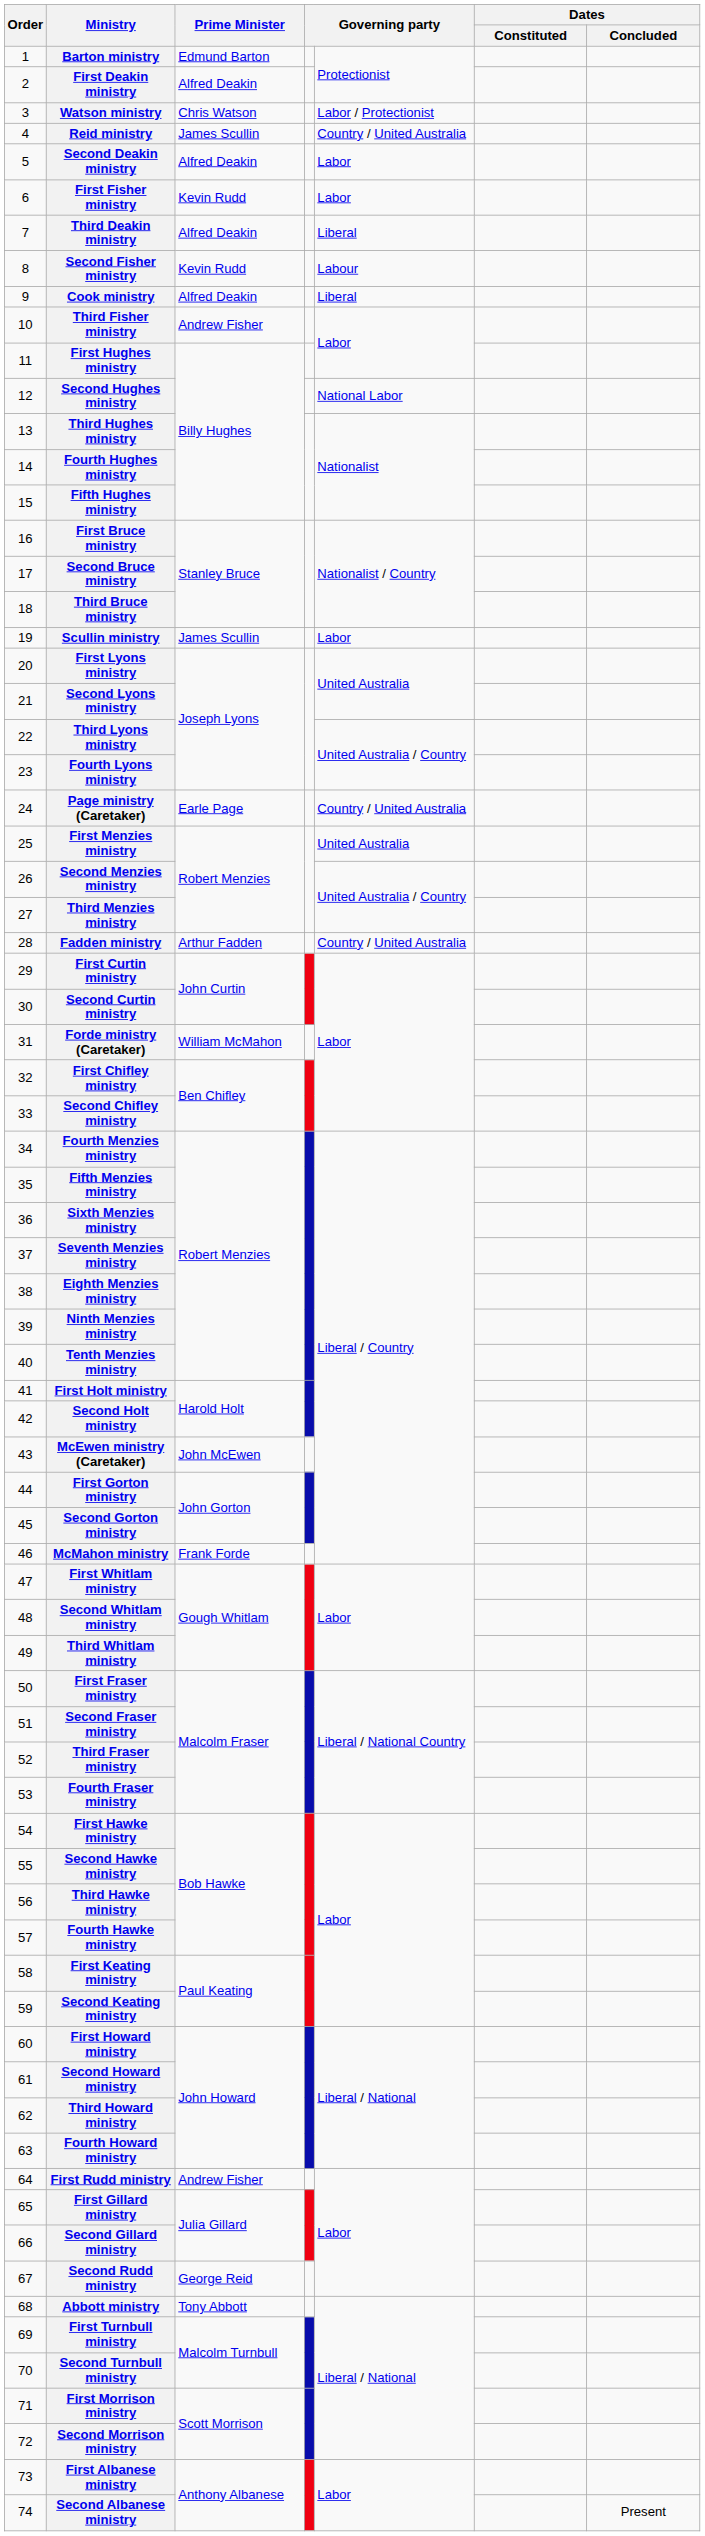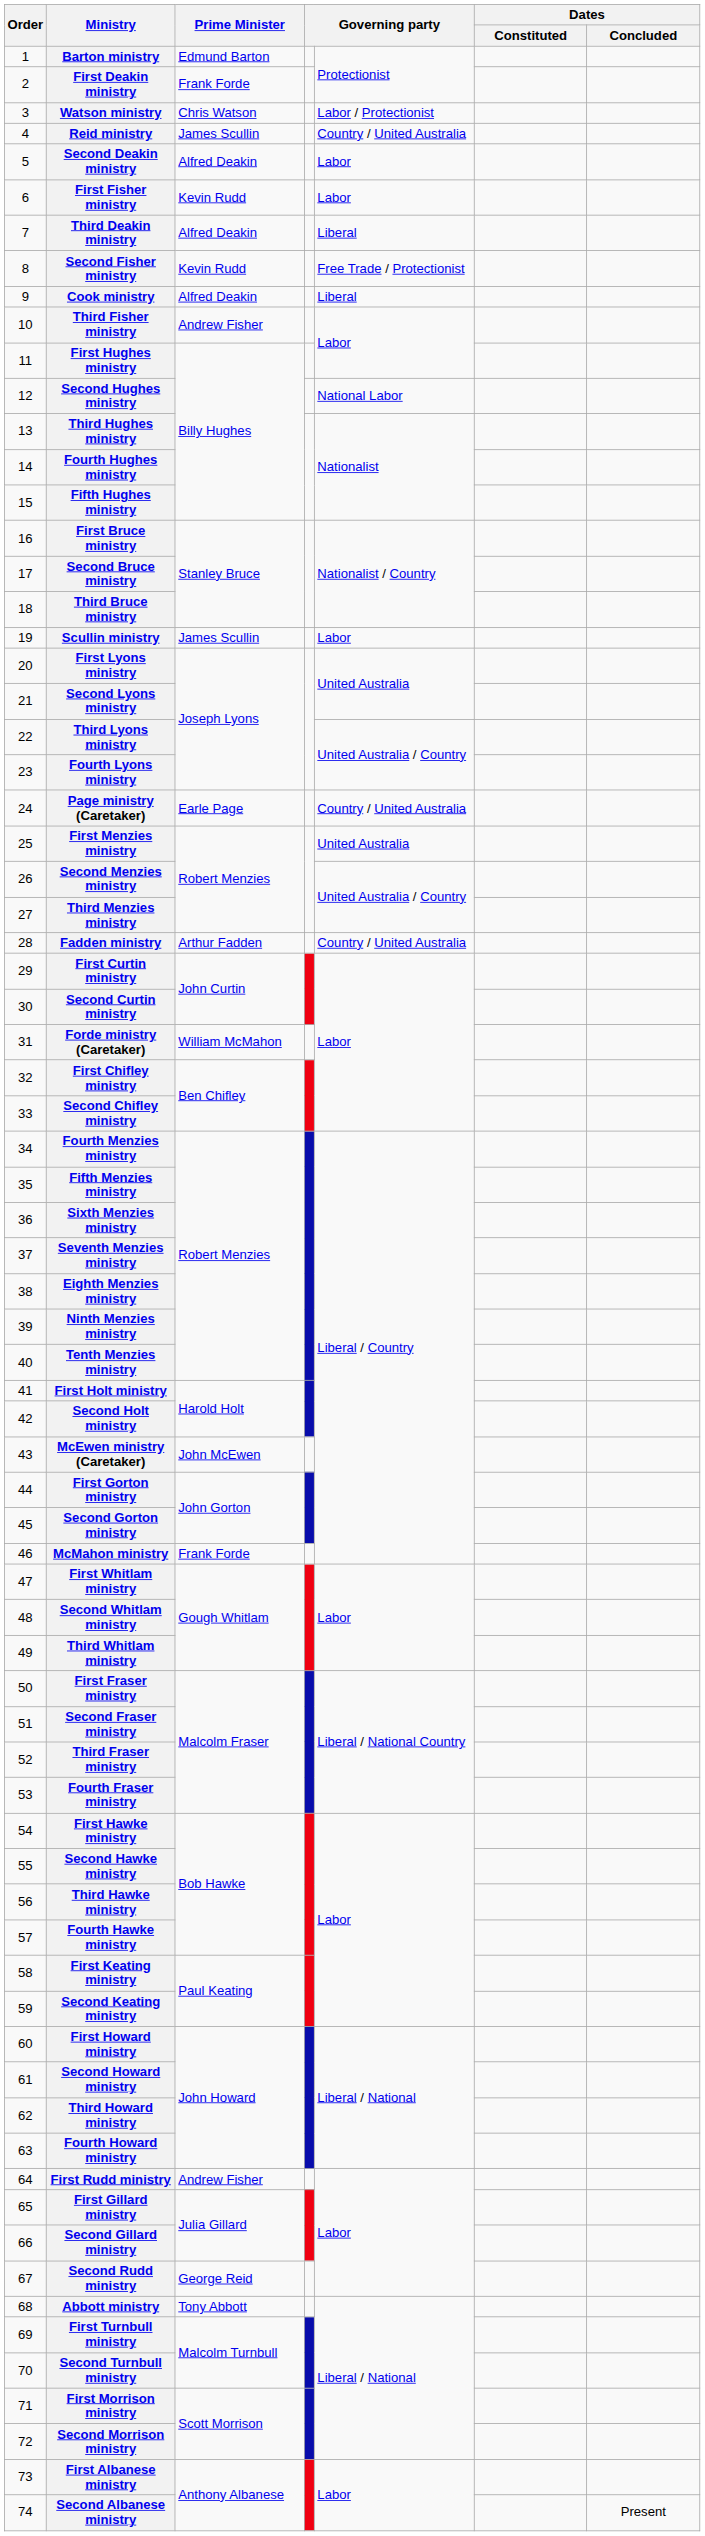(218, 84) Alfred Deakin -> (214, 84) Frank Forde
(338, 268) Labour -> (391, 268) Free Trade / Protectionist
